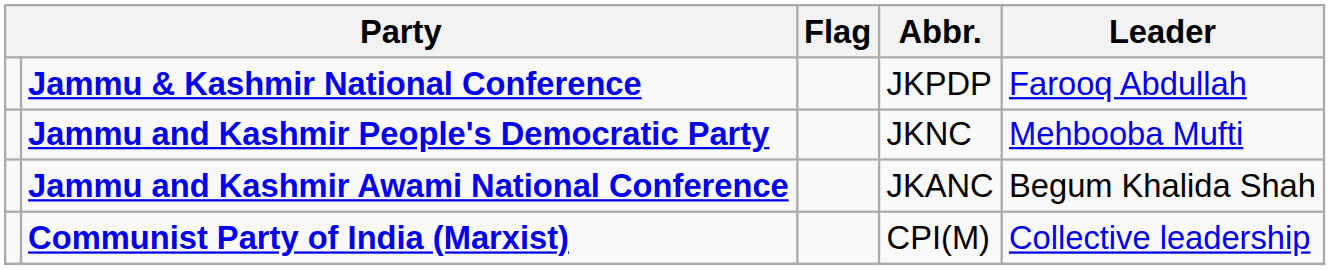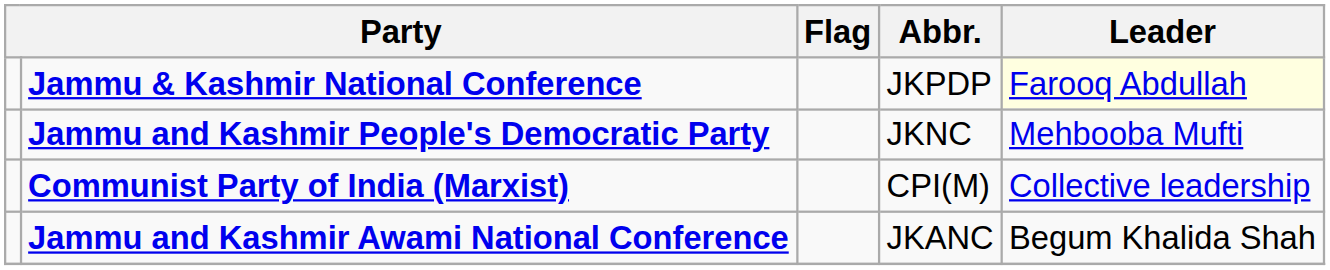(1128, 83) no background -> (1128, 83) lightyellow background
rows swapped: (299, 238) <-> (408, 186)
